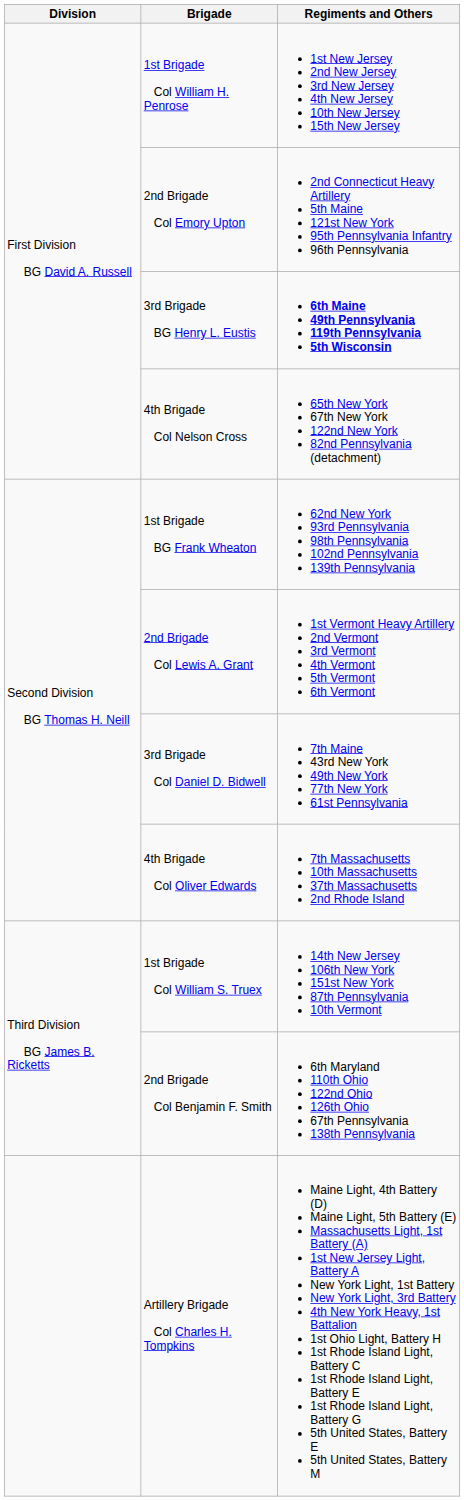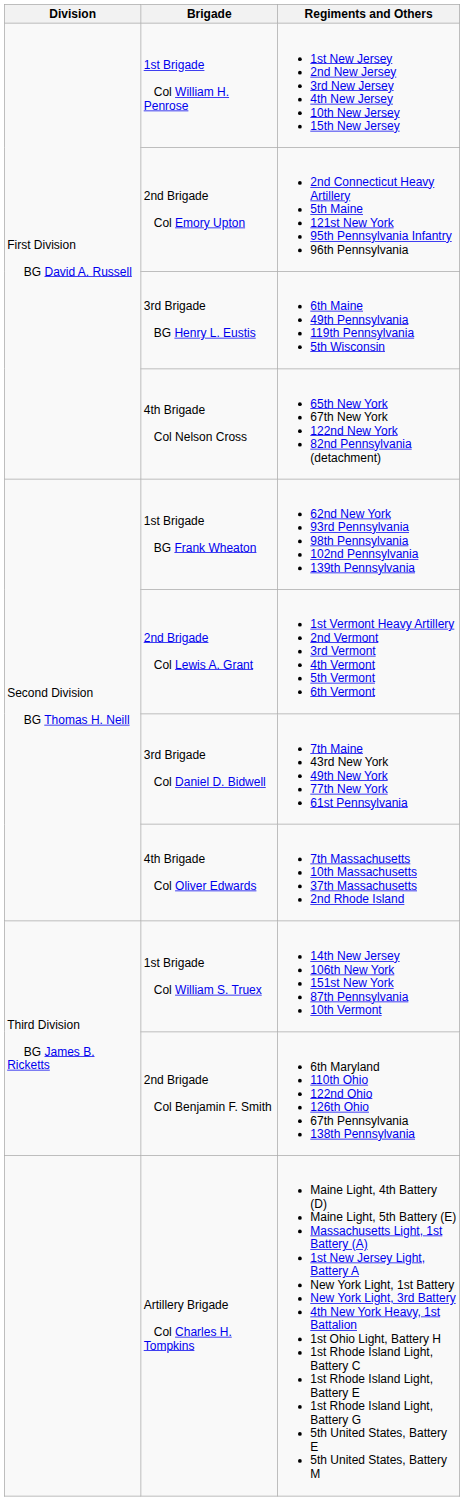(369, 327) bold -> (369, 327) normal
